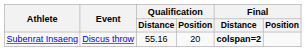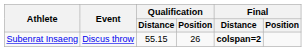(156, 40) 55.16 -> (156, 40) 55.15
(195, 40) 20 -> (195, 40) 26
